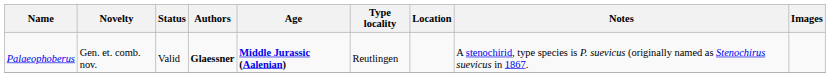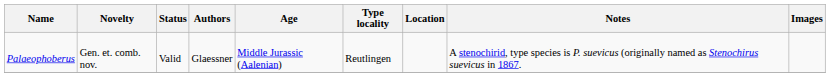(213, 58) bold -> (212, 58) normal
(275, 58) bold -> (270, 58) normal
